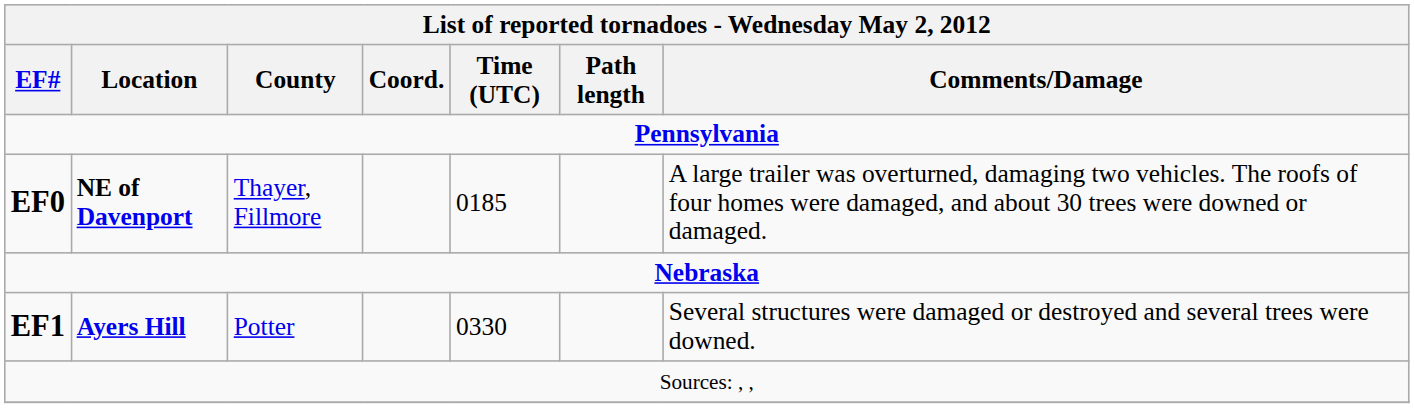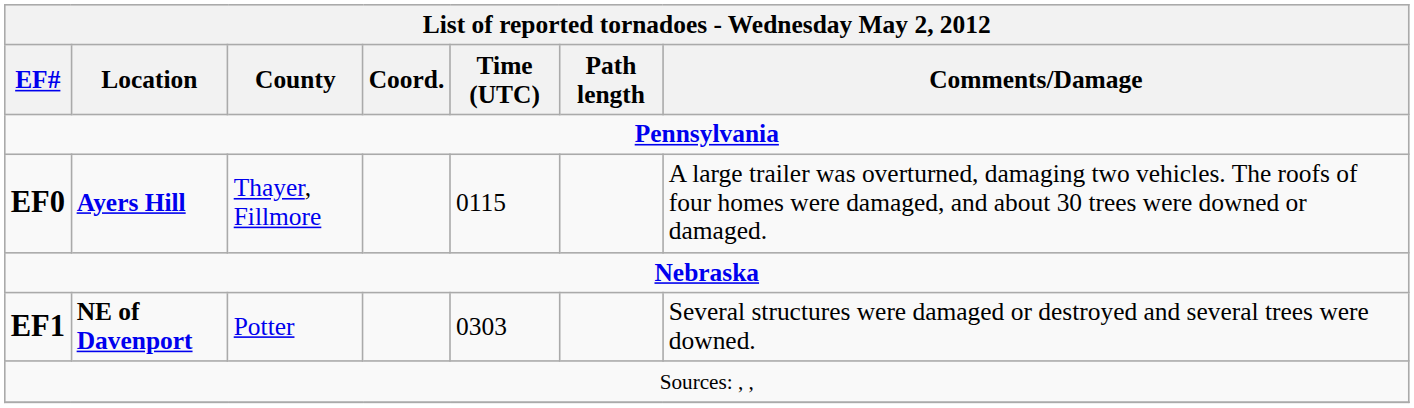(135, 202) NE of Davenport -> (131, 202) Ayers Hill
(481, 202) 0185 -> (481, 202) 0115
(131, 326) Ayers Hill -> (135, 326) NE of Davenport
(481, 326) 0330 -> (481, 326) 0303
